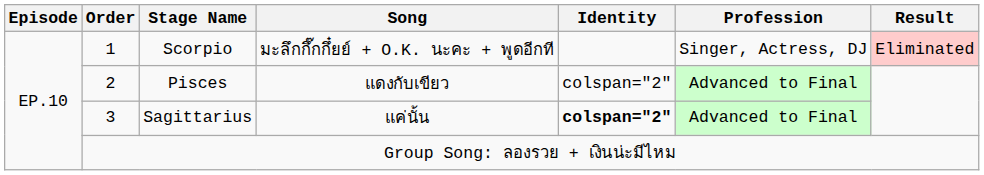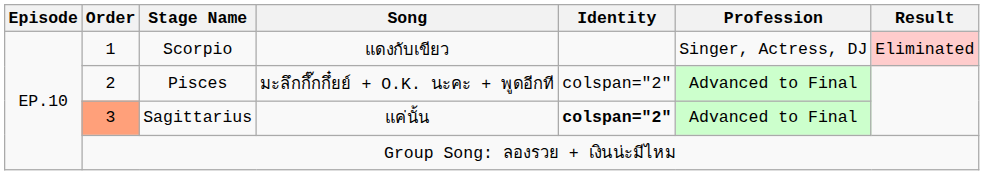(407, 50) มะลึกกึ๊กกึ๋ยย์ + O.K. นะคะ + พูดอีกที -> (407, 50) แดงกับเขียว
(407, 85) แดงกับเขียว -> (407, 85) มะลึกกึ๊กกึ๋ยย์ + O.K. นะคะ + พูดอีกที
(111, 118) no background -> (111, 118) lightsalmon background
